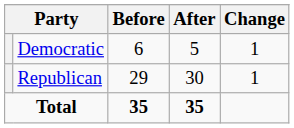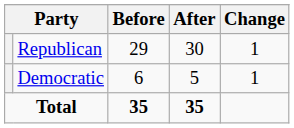rows swapped: (60, 78) <-> (61, 48)
